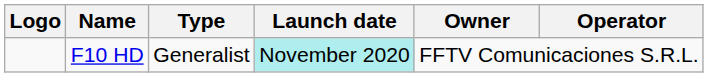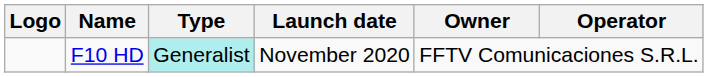(201, 54) no background -> (201, 54) paleturquoise background
(334, 54) paleturquoise background -> (334, 54) no background
